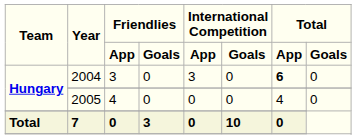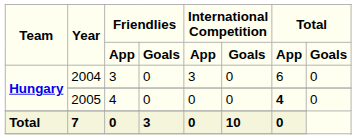(280, 77) bold -> (280, 77) normal
(280, 99) normal -> (280, 99) bold
